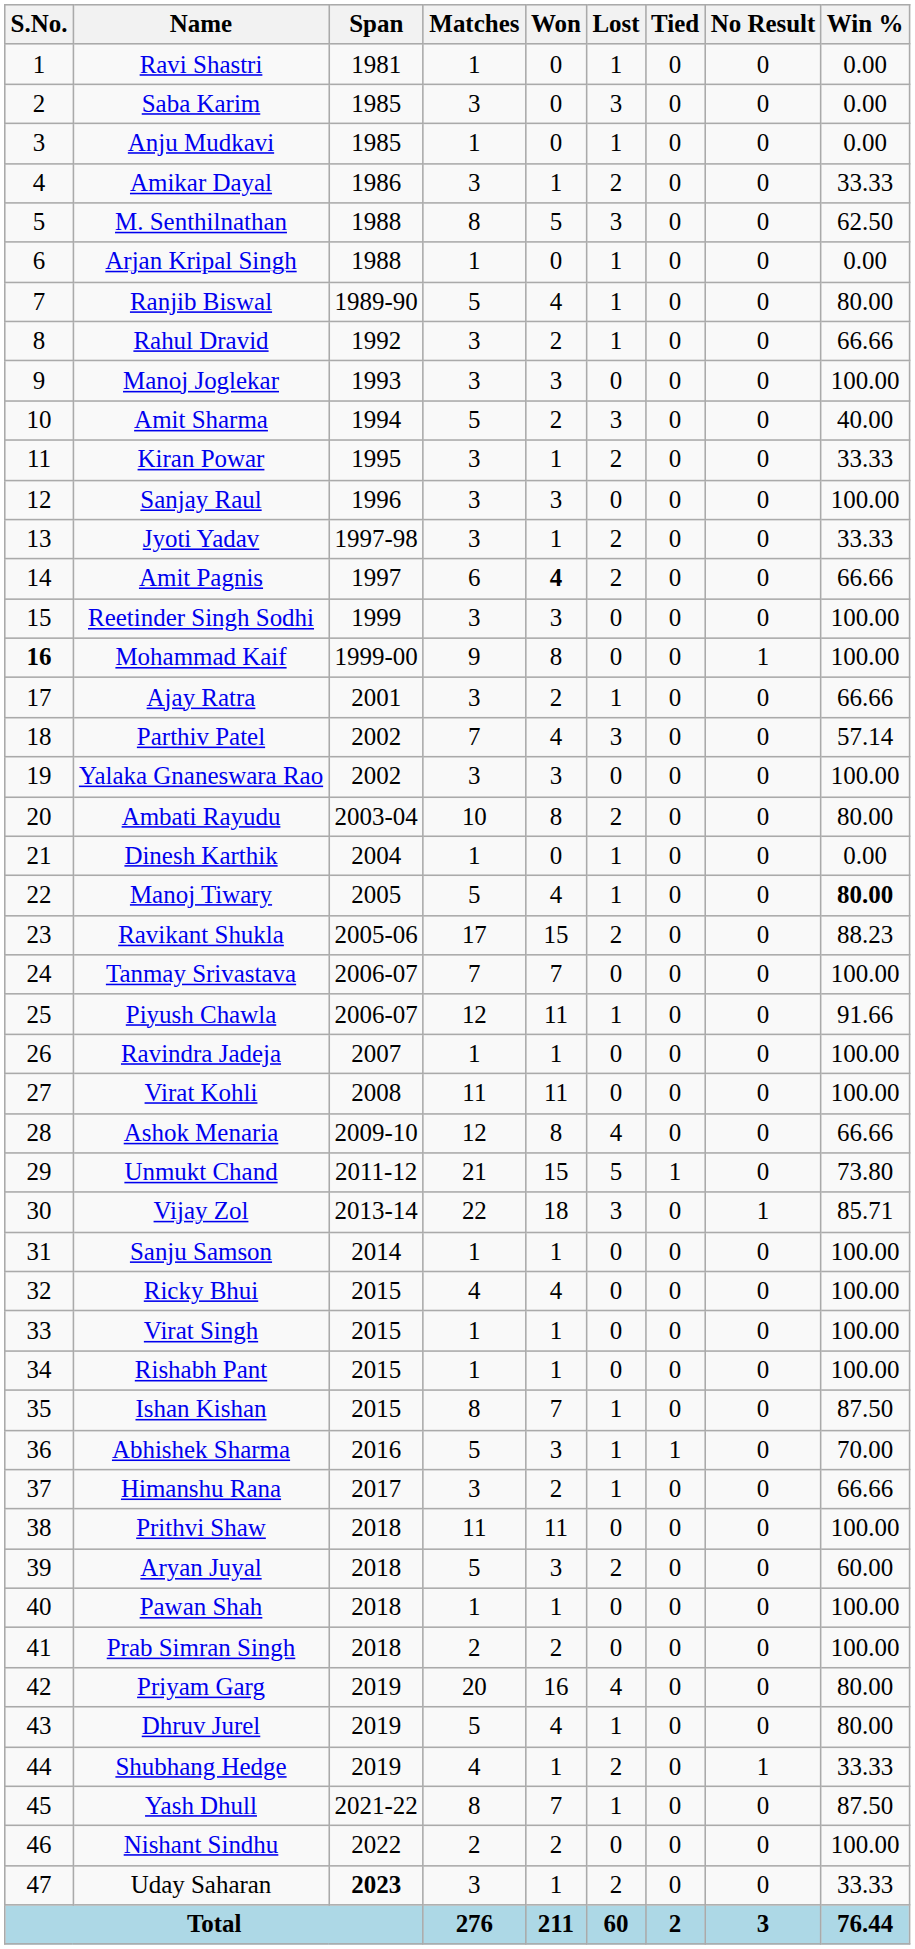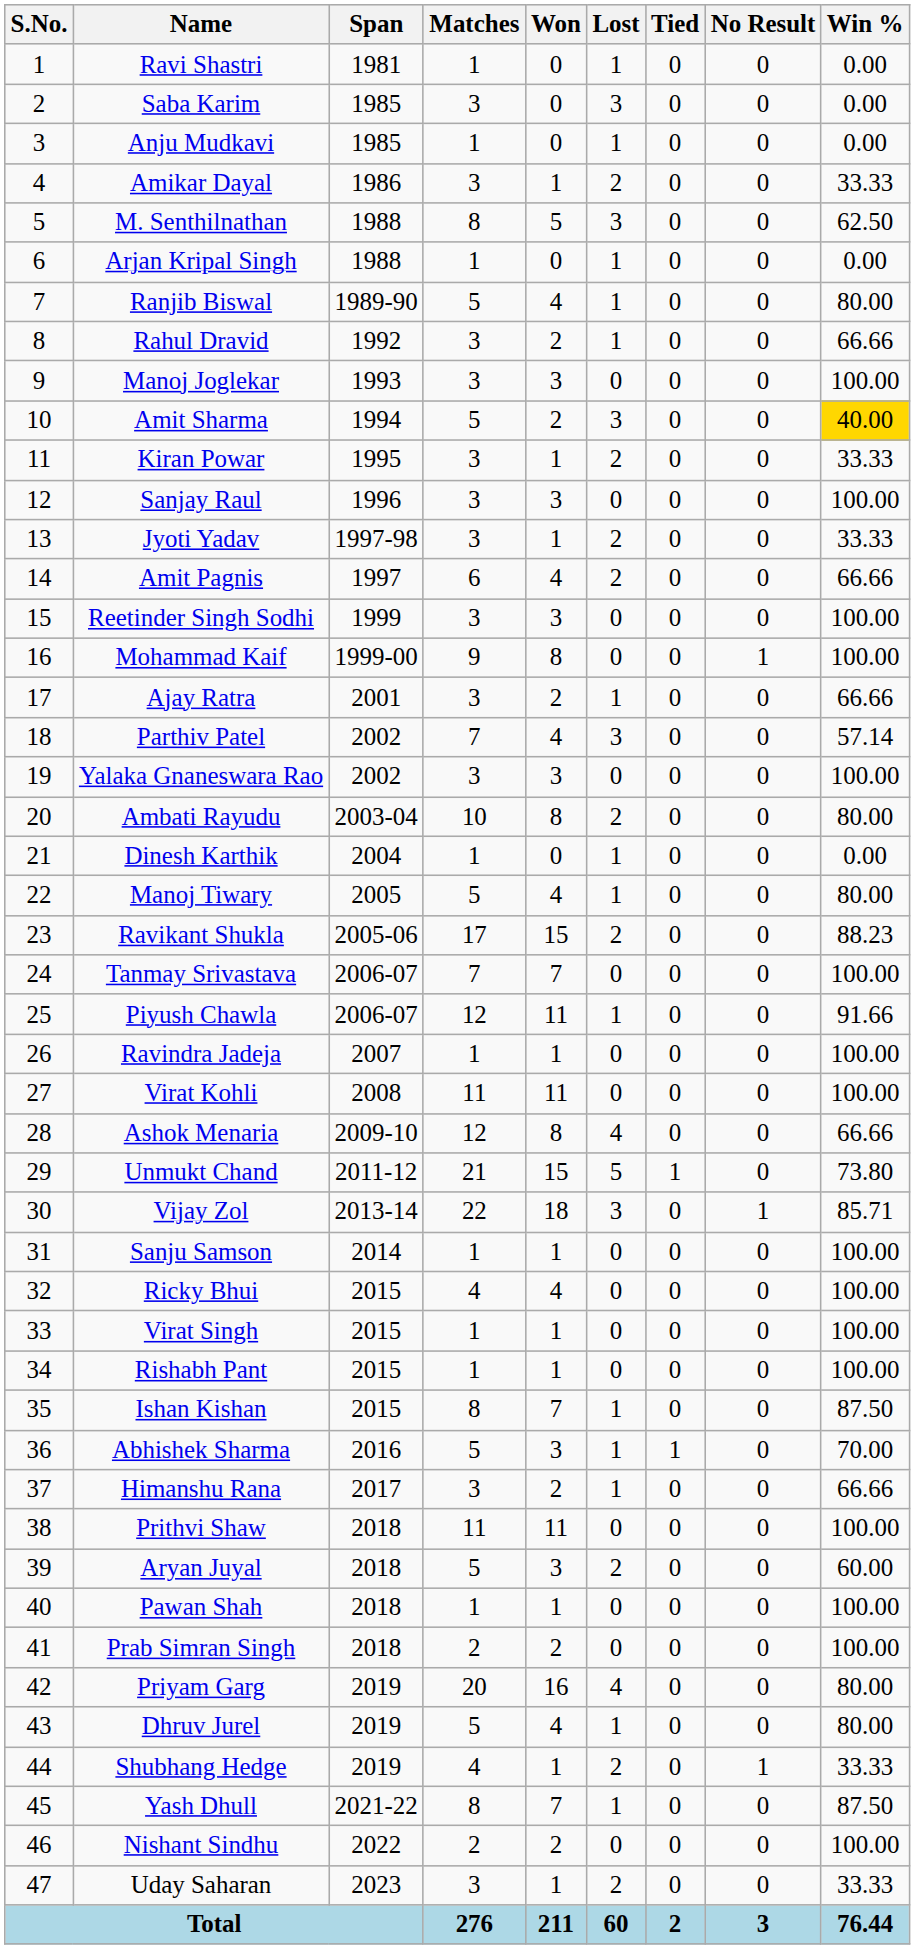(865, 420) no background -> (865, 420) gold background
(556, 578) bold -> (556, 578) normal
(39, 657) bold -> (39, 657) normal
(865, 895) bold -> (865, 895) normal
(376, 1884) bold -> (376, 1884) normal
